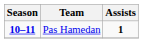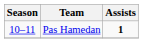(22, 29) bold -> (22, 29) normal
